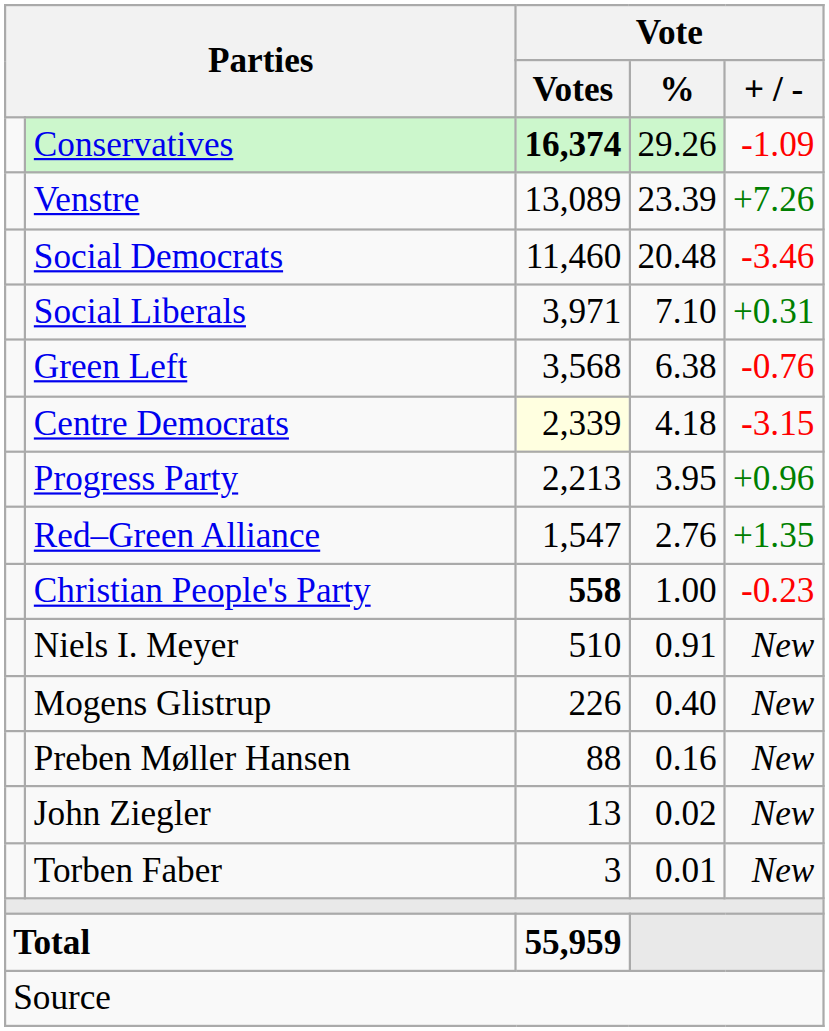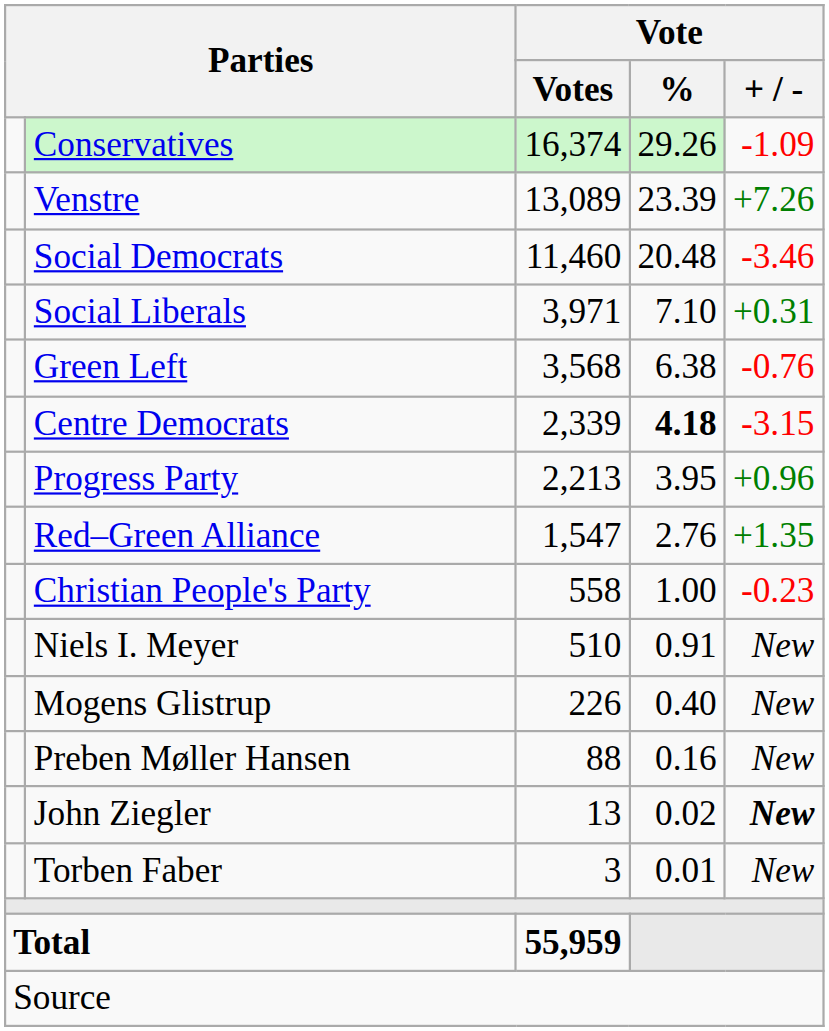(573, 144) bold -> (573, 144) normal
(582, 423) lightyellow background -> (582, 423) no background
(686, 423) normal -> (686, 423) bold
(595, 590) bold -> (595, 590) normal
(783, 813) normal -> (782, 813) bold
